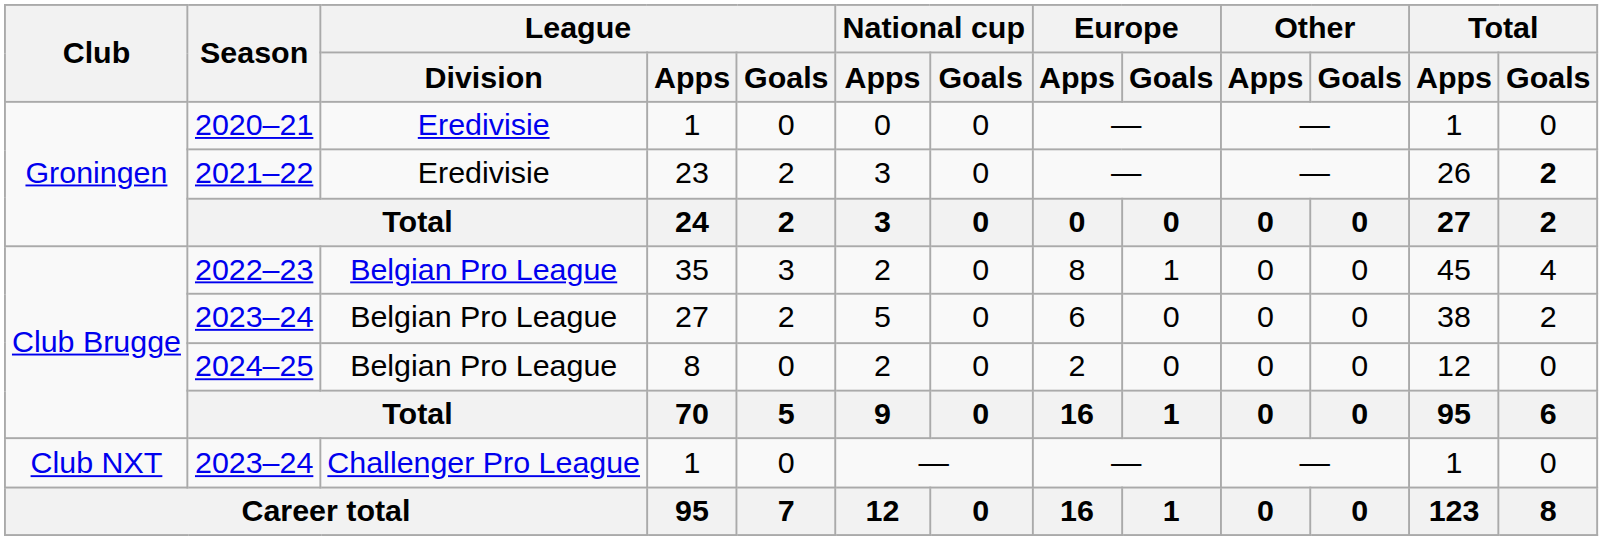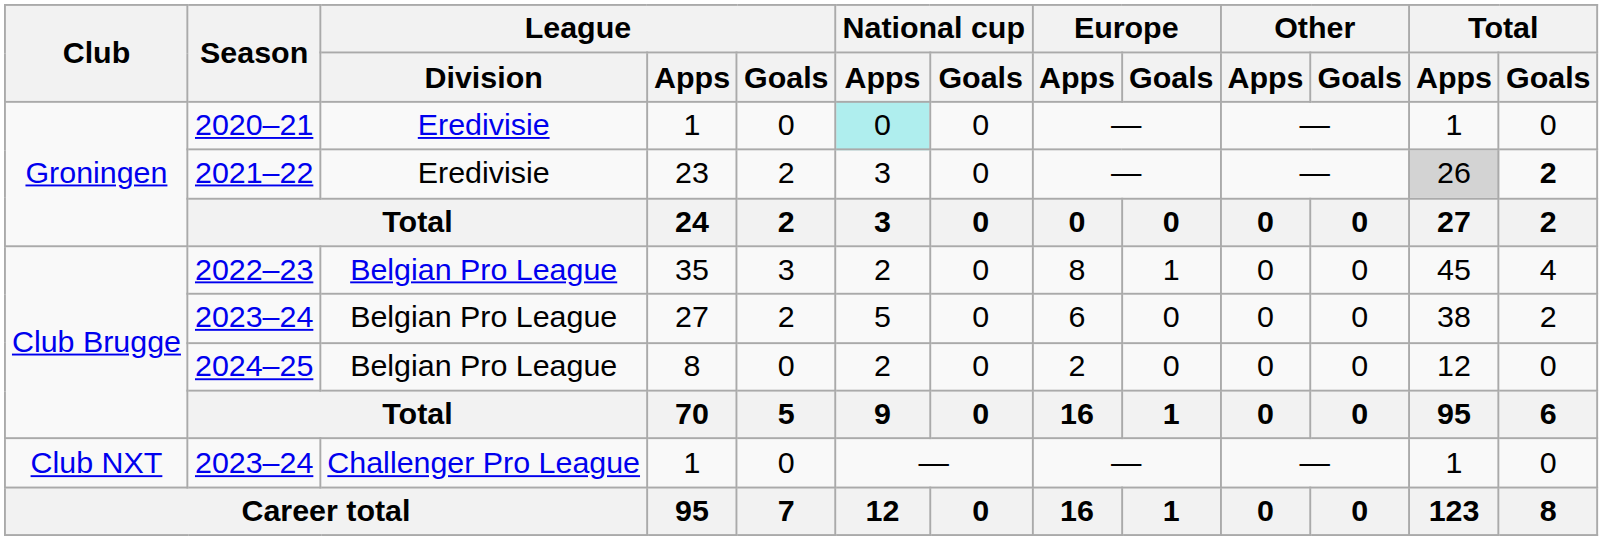(882, 125) no background -> (882, 125) paleturquoise background
(1454, 173) no background -> (1454, 173) lightgrey background
